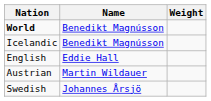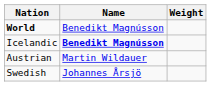(113, 43) normal -> (113, 43) bold
- row: (26, 58)
